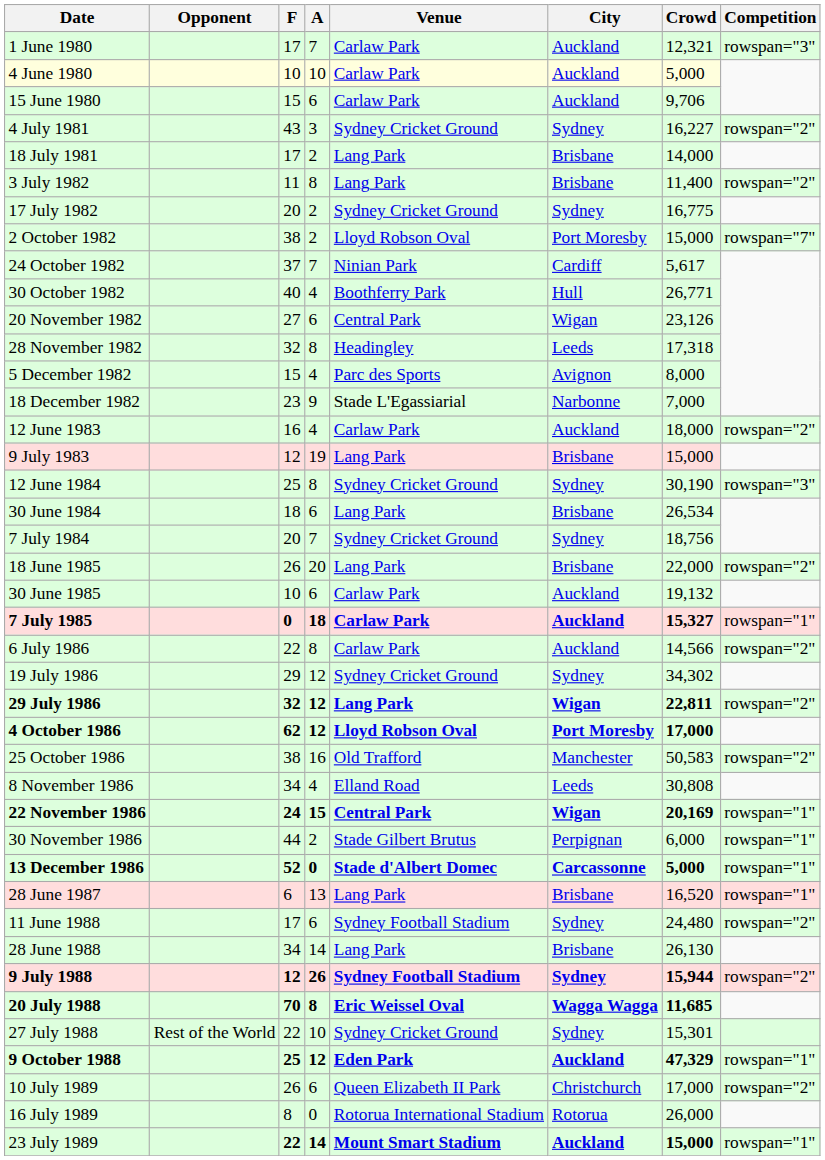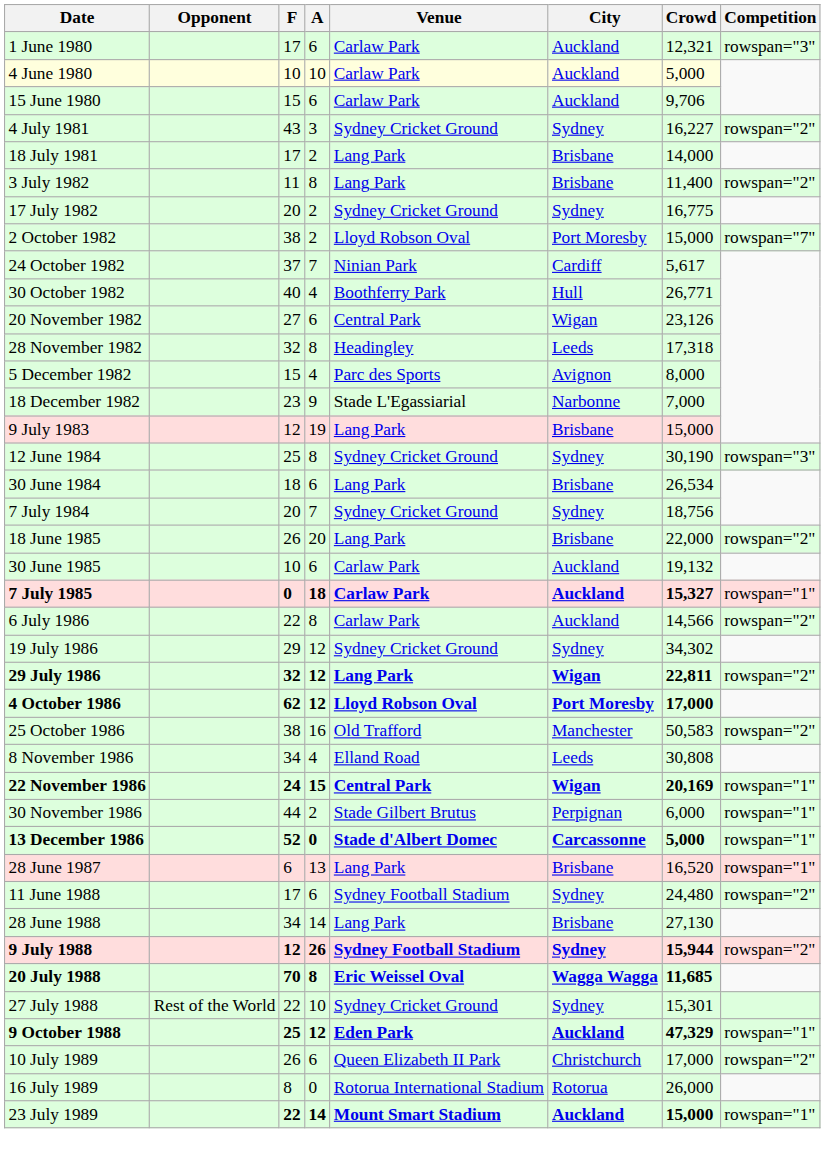(313, 45) 7 -> (313, 45) 6
- row: (55, 429)
(690, 949) 26,130 -> (690, 922) 27,130
